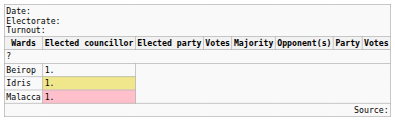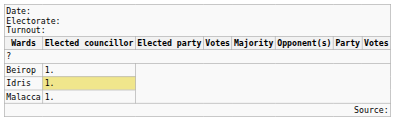(50, 97) pink background -> (50, 97) no background
